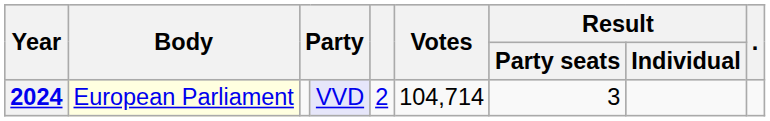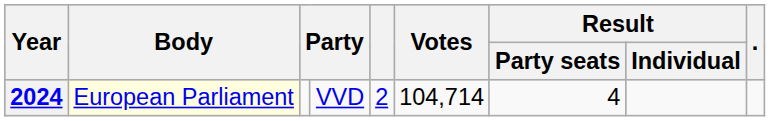(340, 98) lavender background -> (340, 98) no background
(614, 98) 3 -> (614, 98) 4
